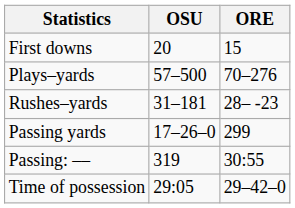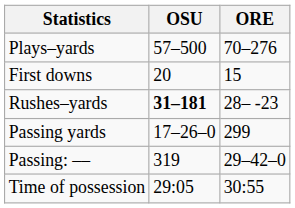rows swapped: (50, 47) <-> (52, 75)
(180, 103) normal -> (180, 103) bold
(244, 160) 30:55 -> (255, 160) 29–42–0
(255, 188) 29–42–0 -> (244, 188) 30:55
